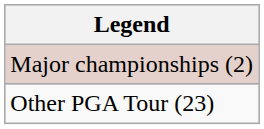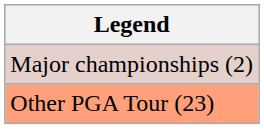(112, 103) no background -> (112, 103) lightsalmon background
